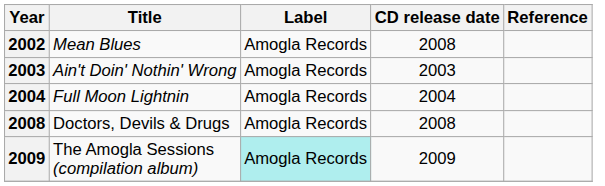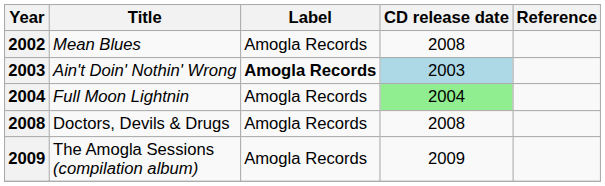(306, 70) normal -> (310, 70) bold
(437, 70) no background -> (446, 70) lightblue background
(437, 96) no background -> (446, 96) lightgreen background
(306, 159) paleturquoise background -> (306, 159) no background
